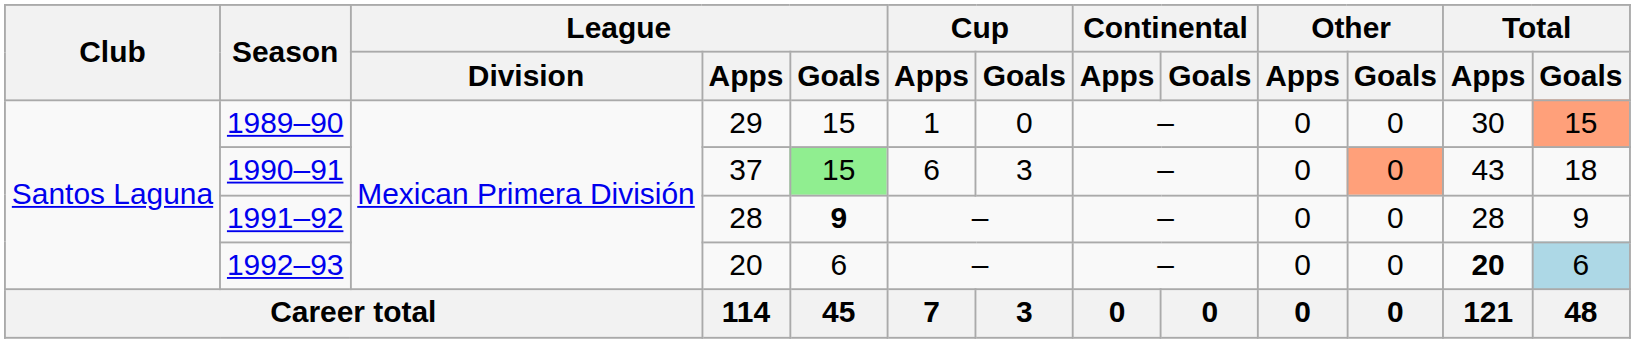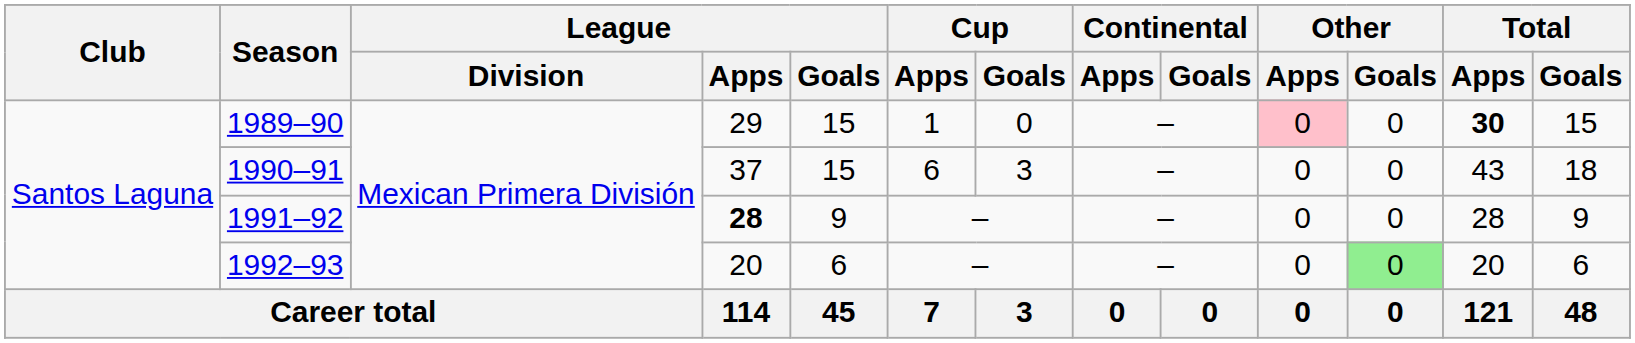(1303, 123) no background -> (1303, 123) pink background
(1488, 123) normal -> (1488, 123) bold
(1581, 123) lightsalmon background -> (1581, 123) no background
(839, 170) lightgreen background -> (839, 170) no background
(1395, 170) lightsalmon background -> (1395, 170) no background
(746, 218) normal -> (746, 218) bold
(839, 218) bold -> (839, 218) normal
(1395, 265) no background -> (1395, 265) lightgreen background
(1488, 265) bold -> (1488, 265) normal
(1581, 265) lightblue background -> (1581, 265) no background
